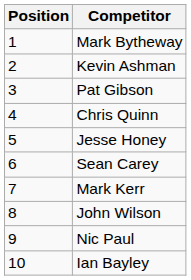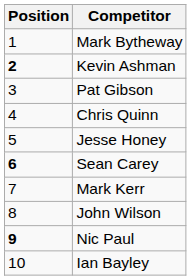(12, 66) normal -> (12, 66) bold
(12, 164) normal -> (12, 164) bold
(12, 238) normal -> (12, 238) bold
